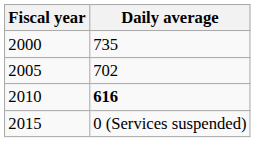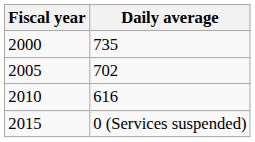(106, 96) bold -> (106, 96) normal
